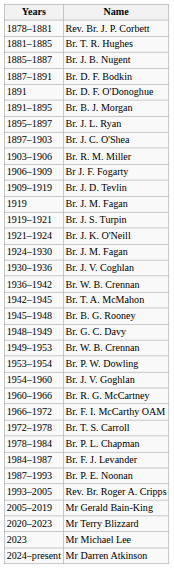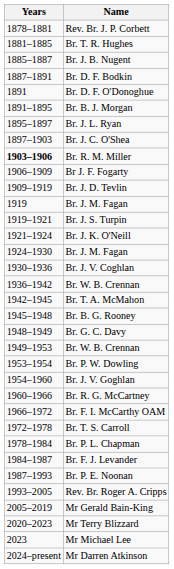(29, 156) normal -> (29, 156) bold
